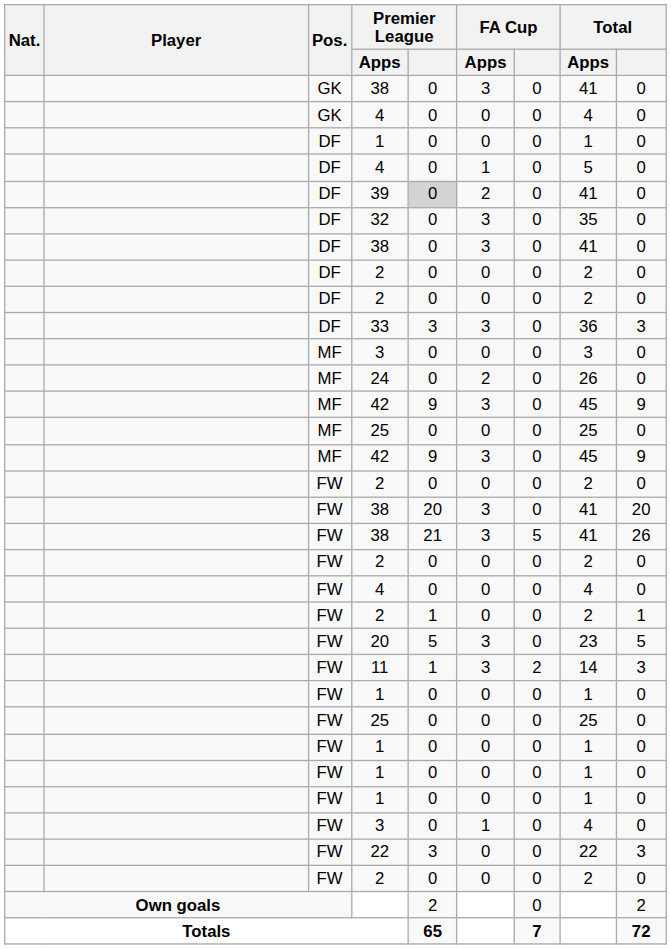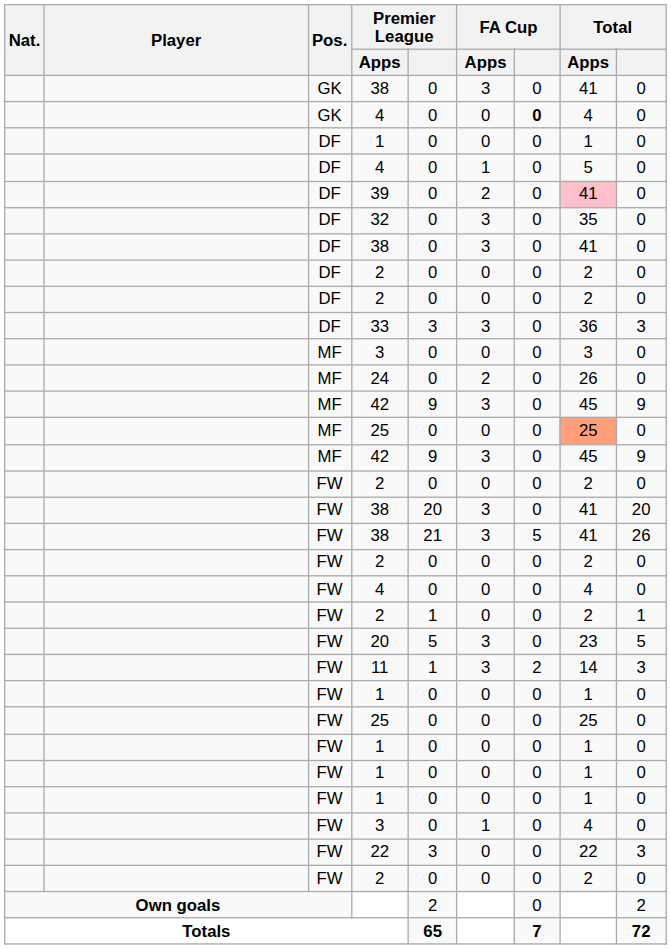(537, 114) normal -> (537, 114) bold
(433, 193) lightgrey background -> (433, 193) no background
(588, 193) no background -> (588, 193) pink background
(588, 430) no background -> (588, 430) lightsalmon background
